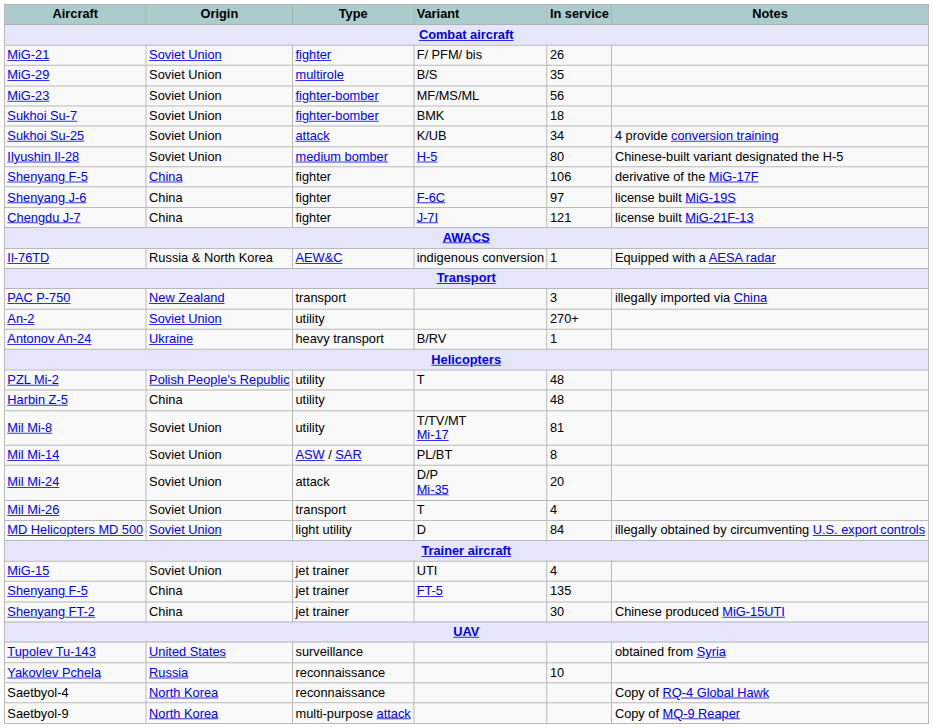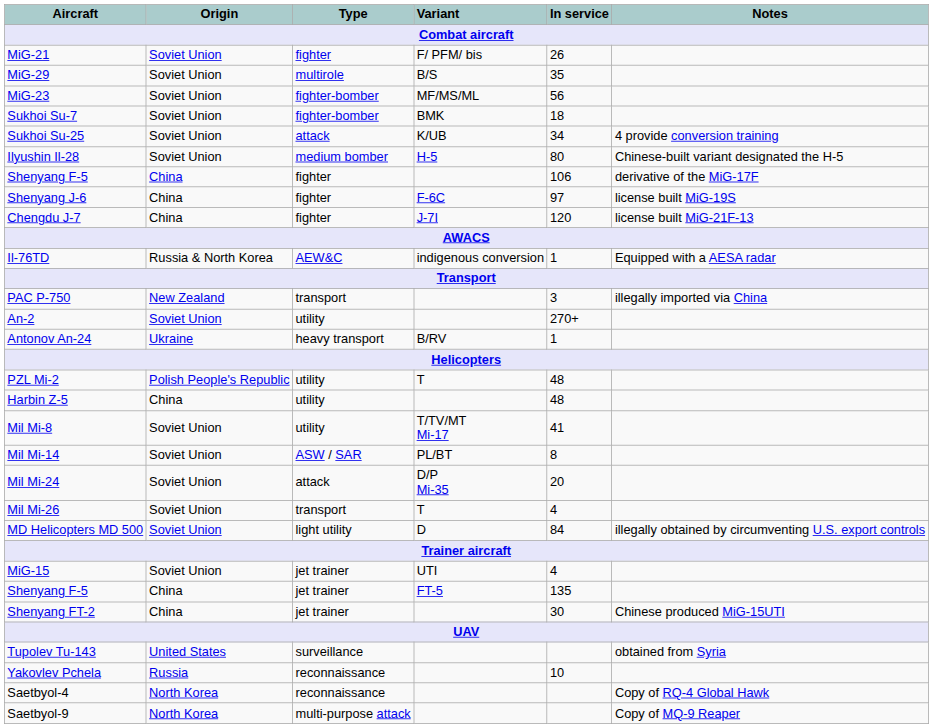(561, 217) 121 -> (561, 217) 120
(557, 427) 81 -> (557, 427) 41
